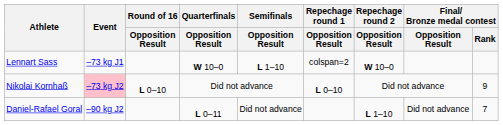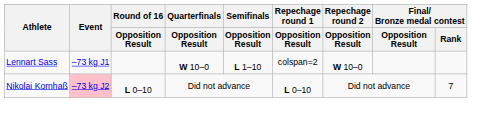(485, 86) 9 -> (451, 86) 7
- row: (44, 109)
